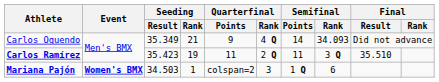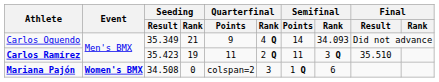(163, 69) 34.503 -> (163, 69) 34.508
(193, 69) 1 -> (193, 69) 0
